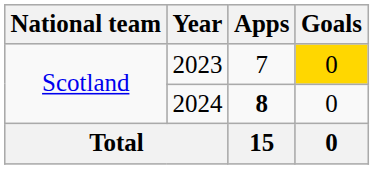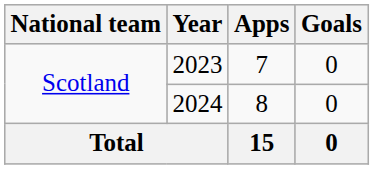(331, 63) gold background -> (331, 63) no background
(262, 103) bold -> (262, 103) normal
